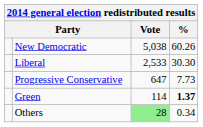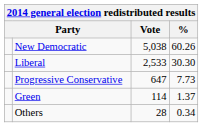(186, 96) bold -> (186, 96) normal
(161, 113) lightgreen background -> (161, 113) no background
